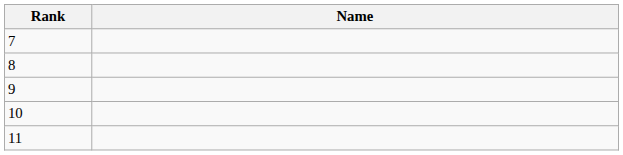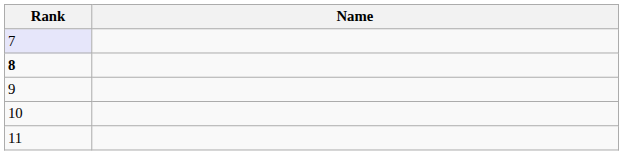(12, 41) no background -> (12, 41) lavender background
(12, 65) normal -> (12, 65) bold
